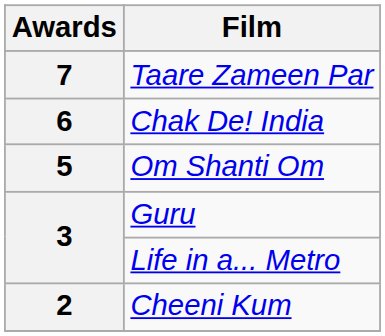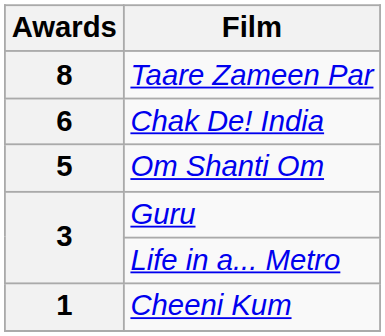(64, 74) 7 -> (64, 74) 8
(64, 306) 2 -> (64, 306) 1
